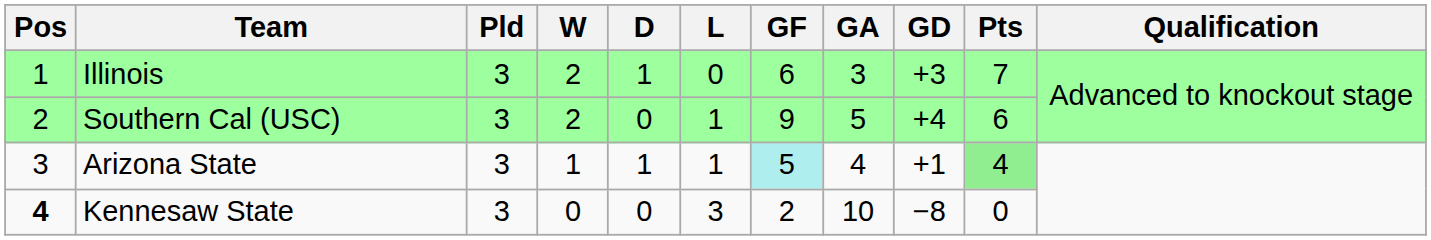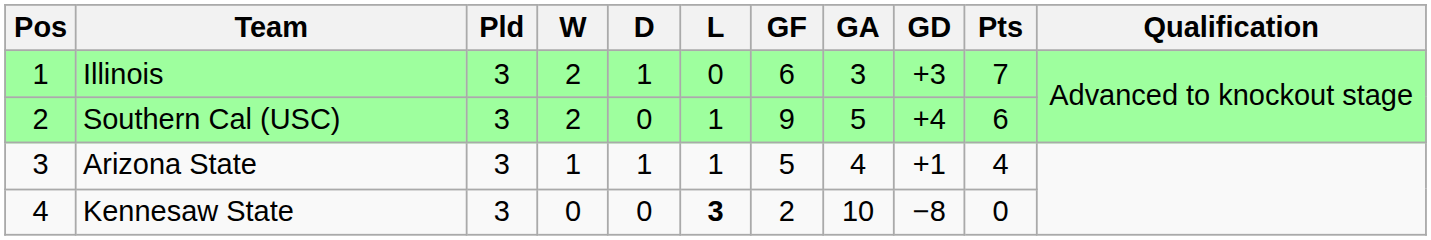(787, 165) paleturquoise background -> (787, 165) no background
(1001, 165) lightgreen background -> (1001, 165) no background
(41, 211) bold -> (41, 211) normal
(716, 211) normal -> (716, 211) bold
